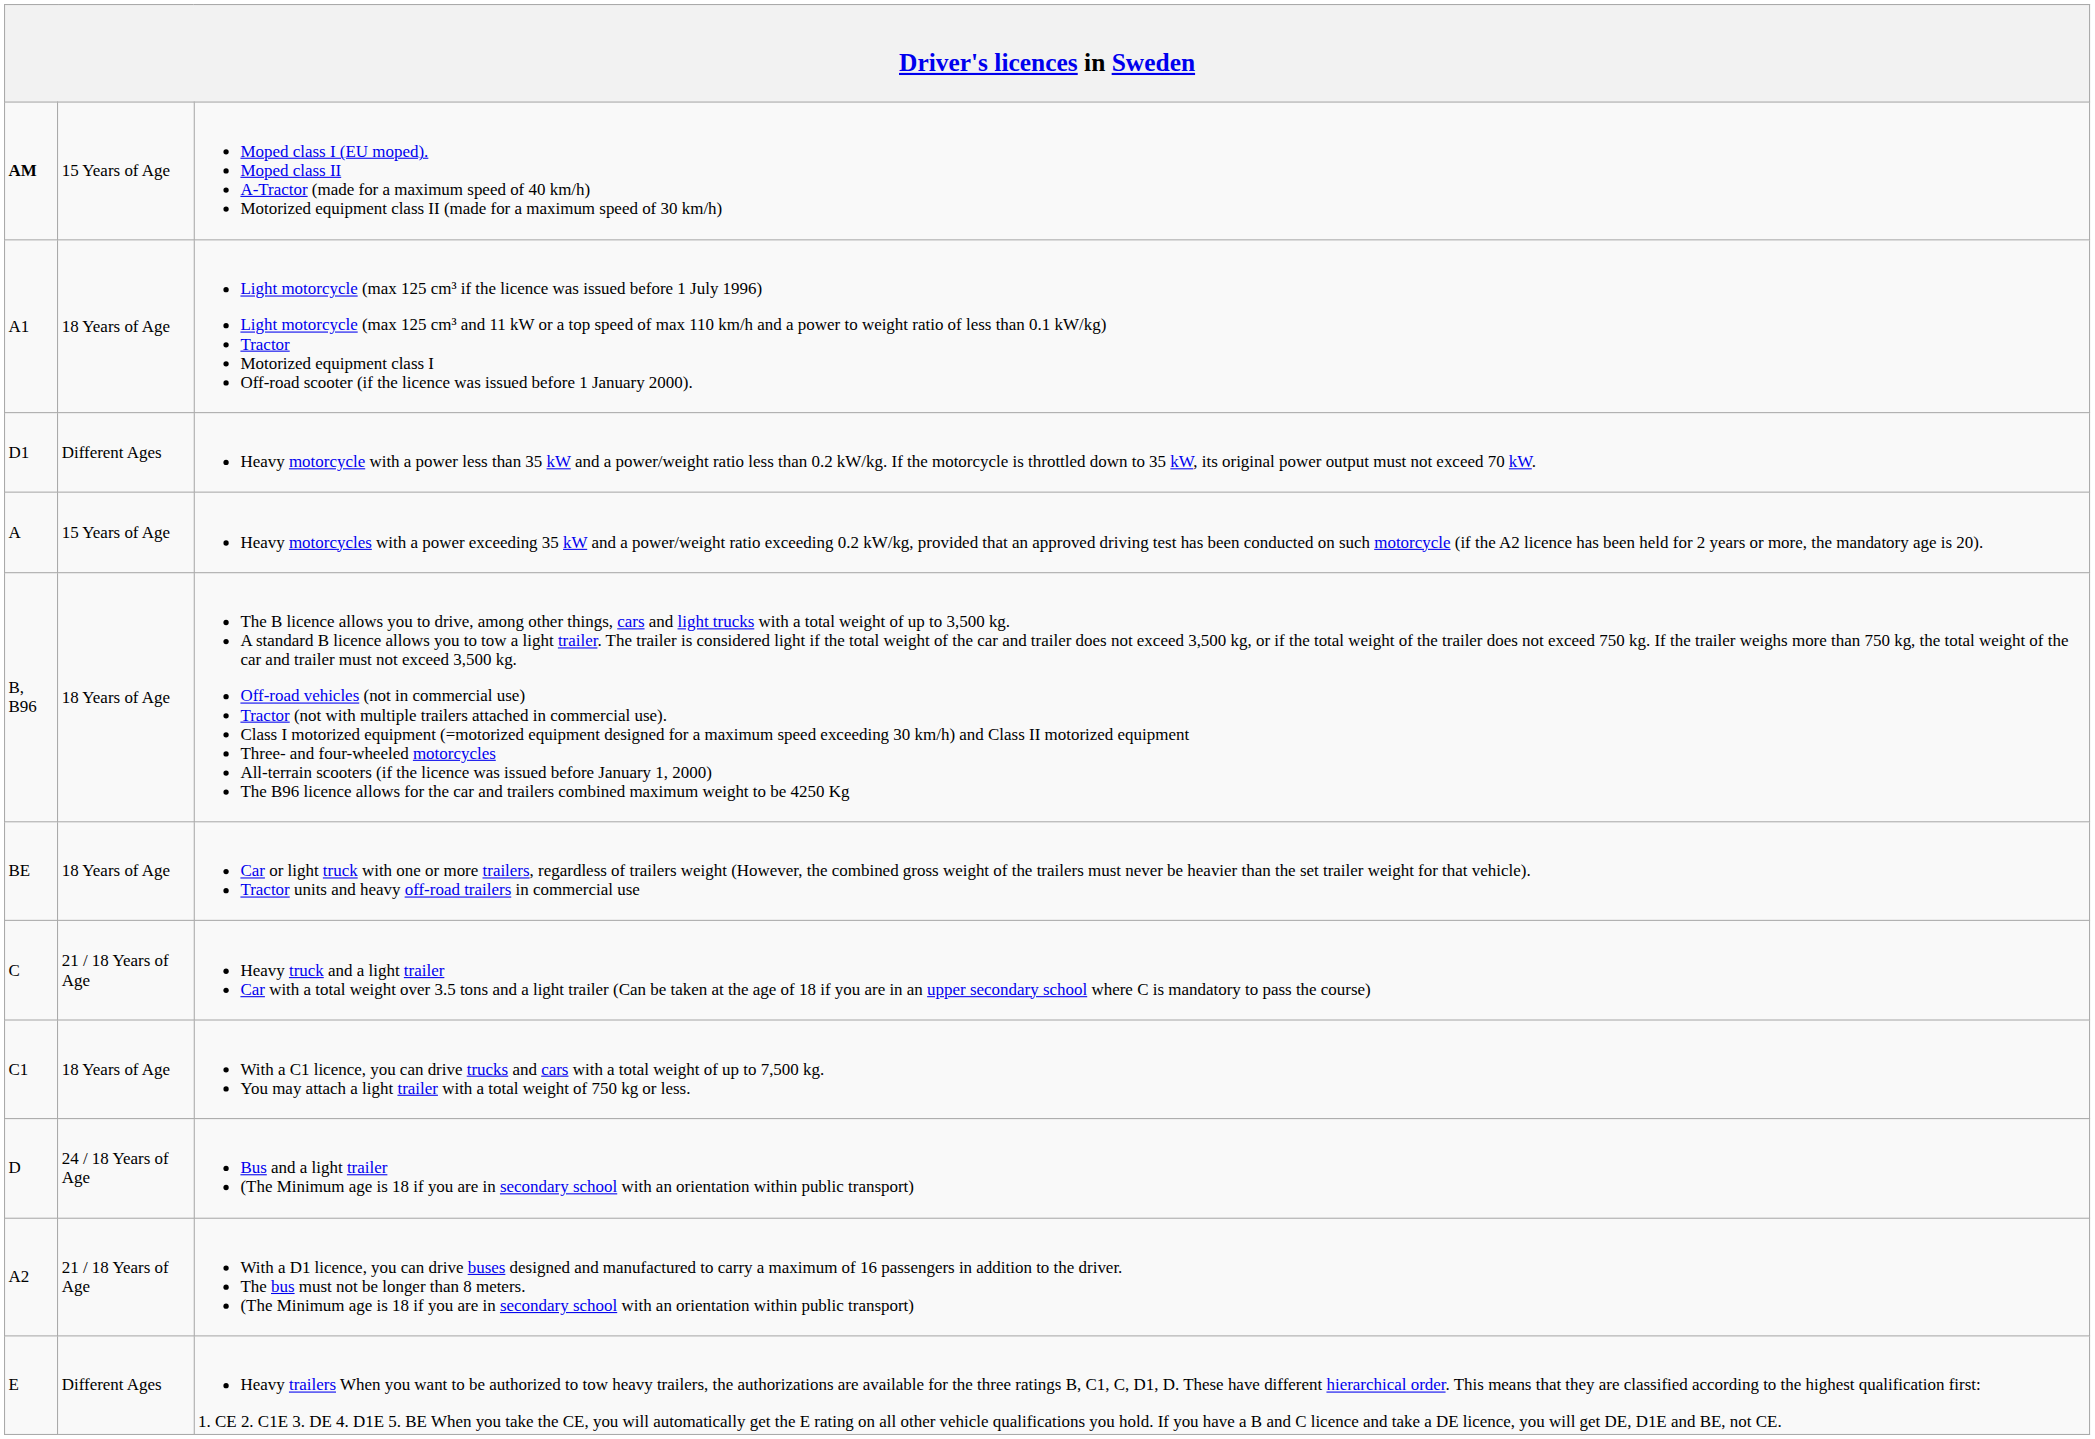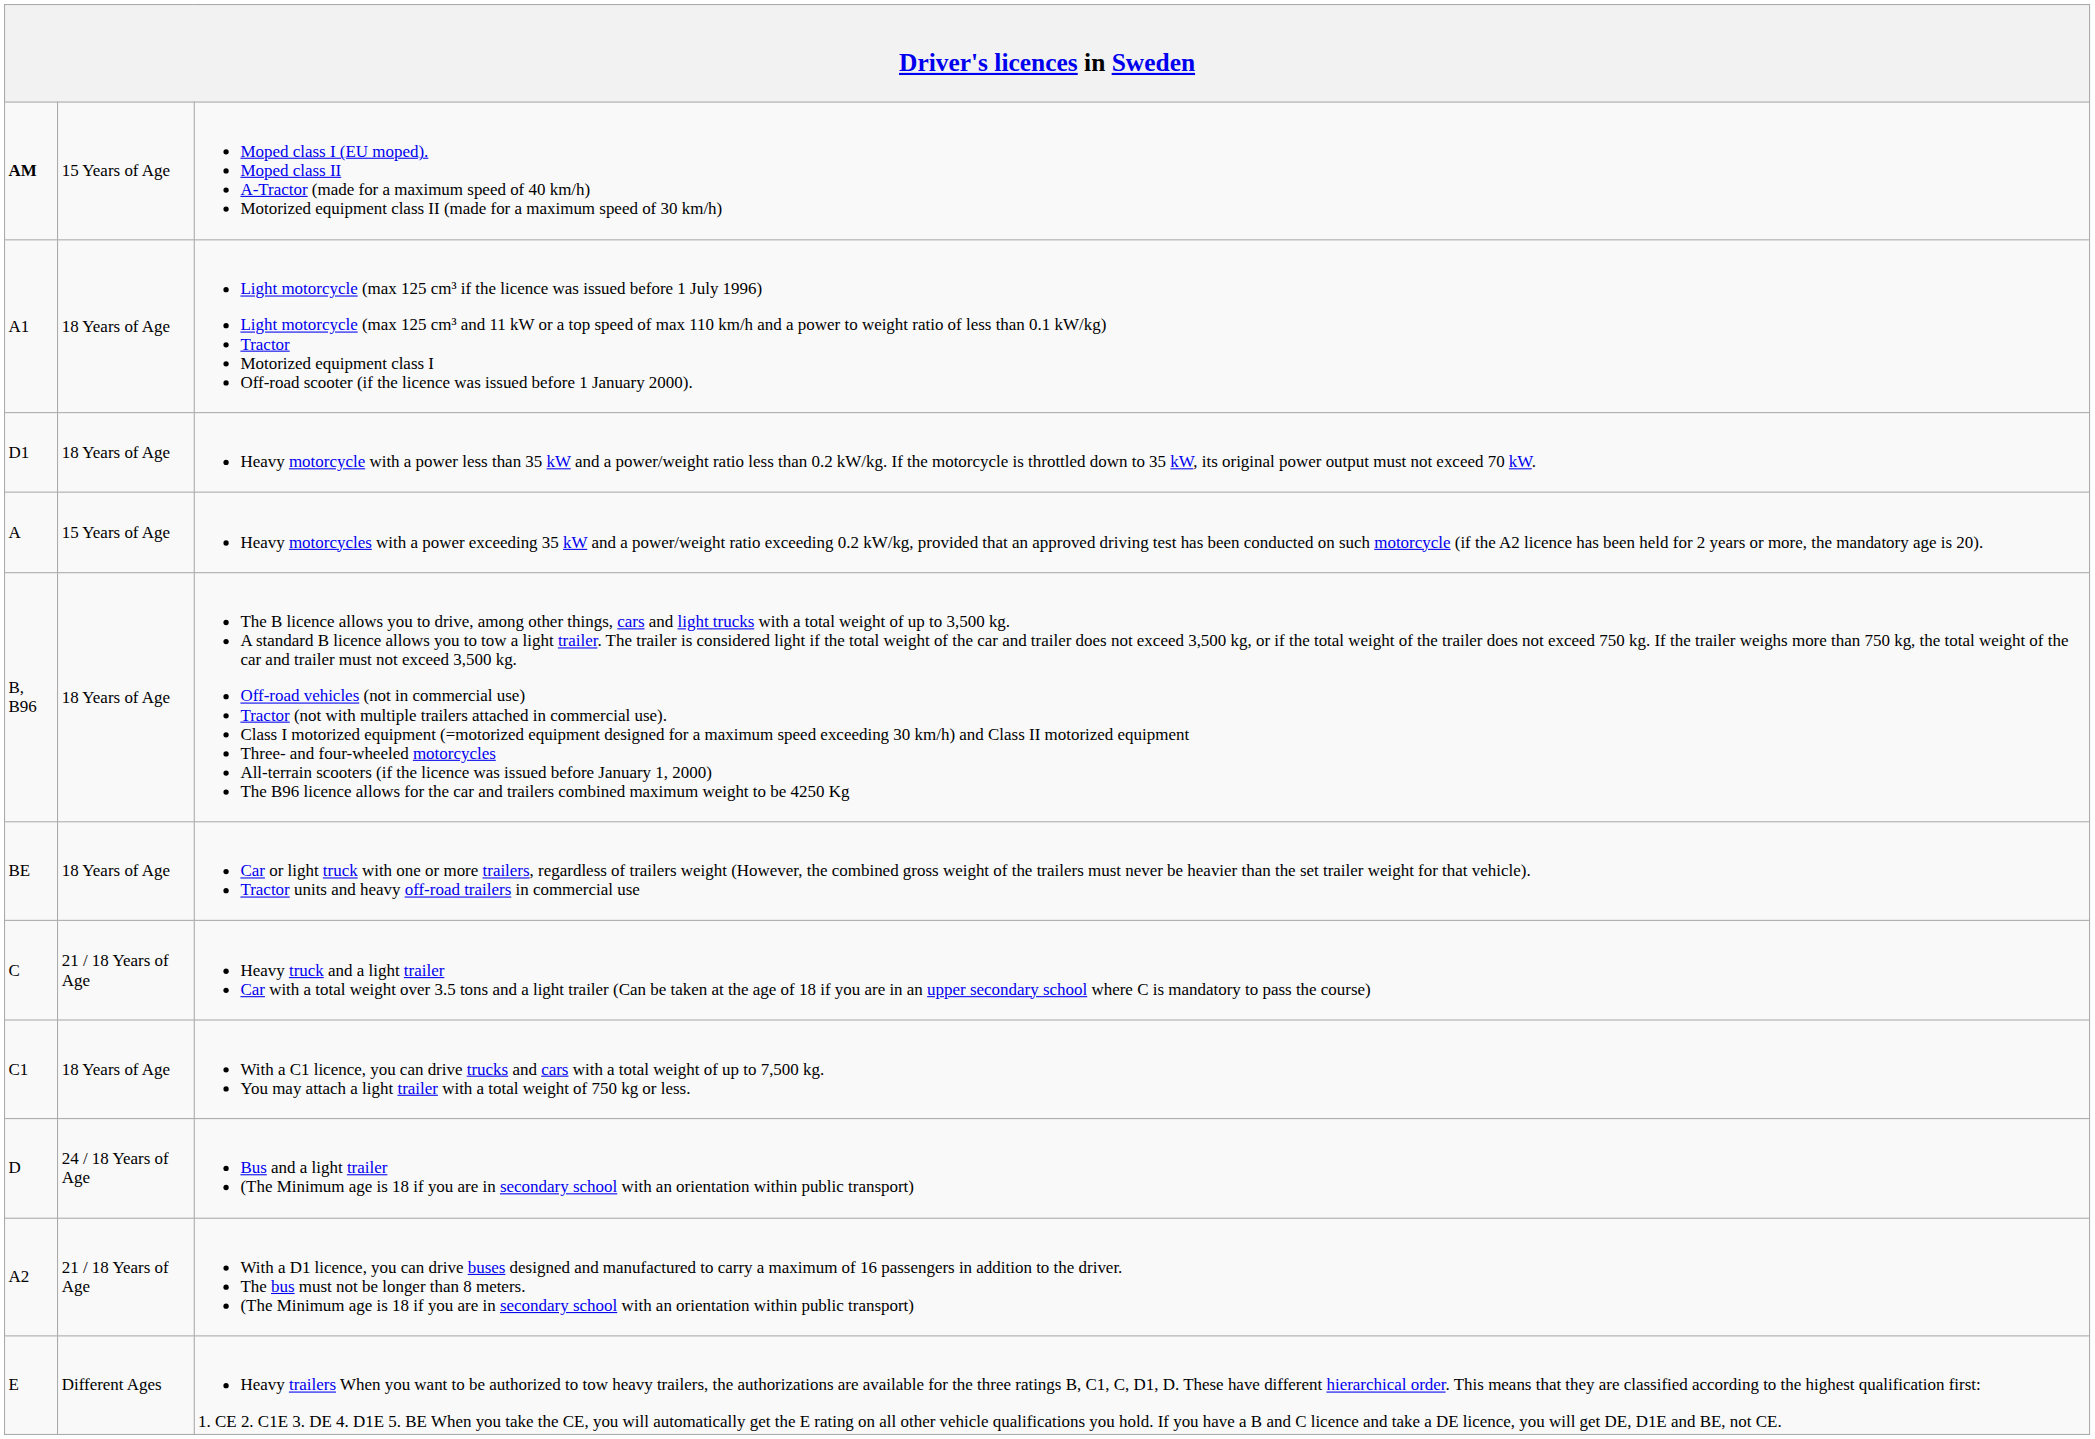(112, 452) Different Ages -> (116, 452) 18 Years of Age
